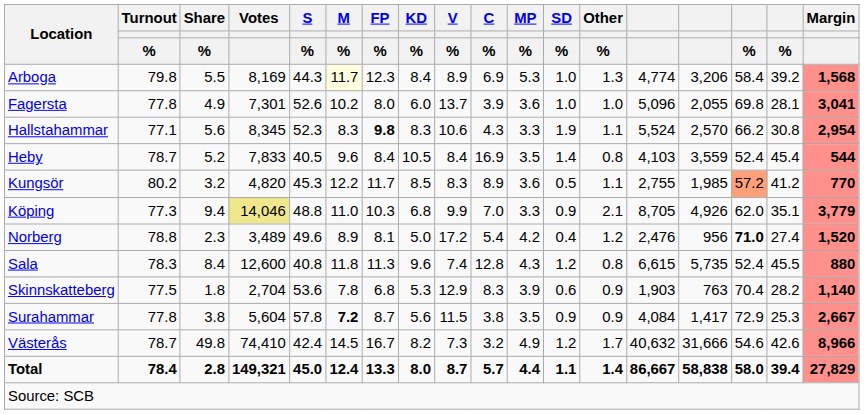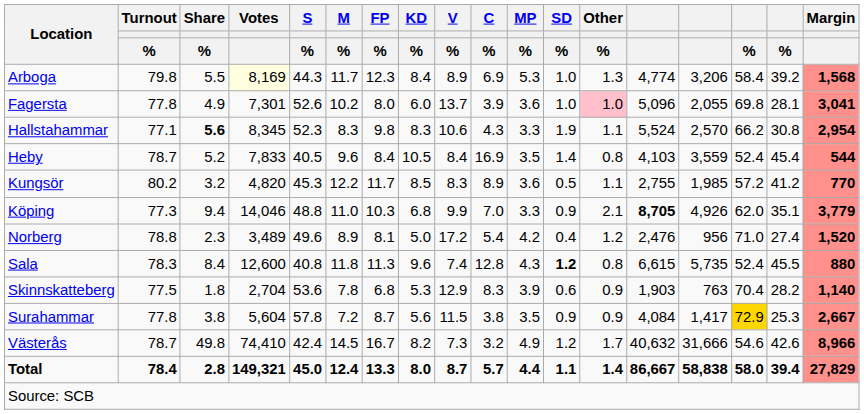(267, 77) no background -> (267, 77) lightyellow background
(344, 77) lightyellow background -> (344, 77) no background
(613, 104) no background -> (613, 104) pink background
(215, 130) normal -> (215, 130) bold
(384, 130) bold -> (384, 130) normal
(749, 183) lightsalmon background -> (749, 183) no background
(263, 210) khaki background -> (263, 210) no background
(657, 210) normal -> (657, 210) bold
(749, 237) bold -> (749, 237) normal
(566, 263) normal -> (566, 263) bold
(348, 316) bold -> (348, 316) normal
(749, 316) no background -> (749, 316) gold background
